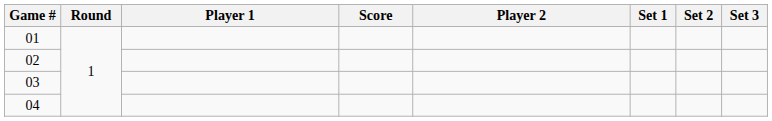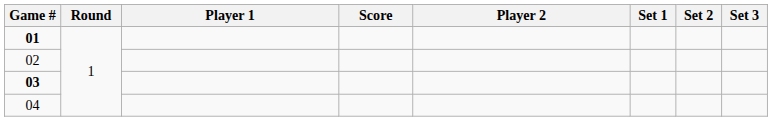(33, 37) normal -> (33, 37) bold
(33, 82) normal -> (33, 82) bold
